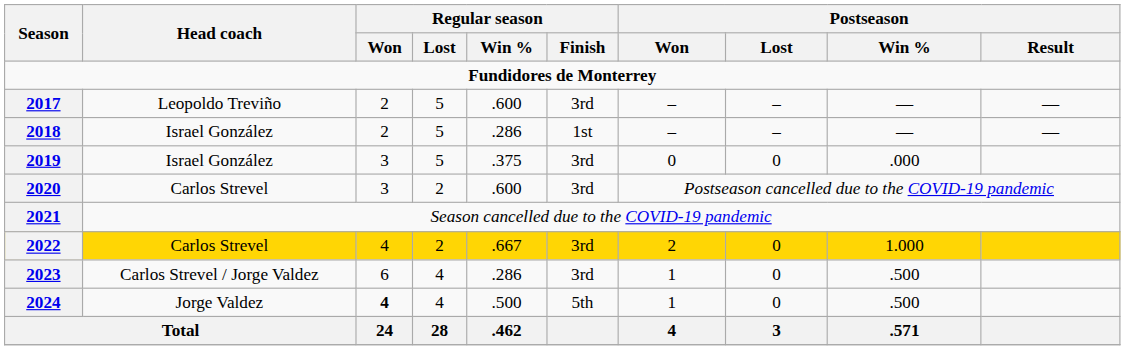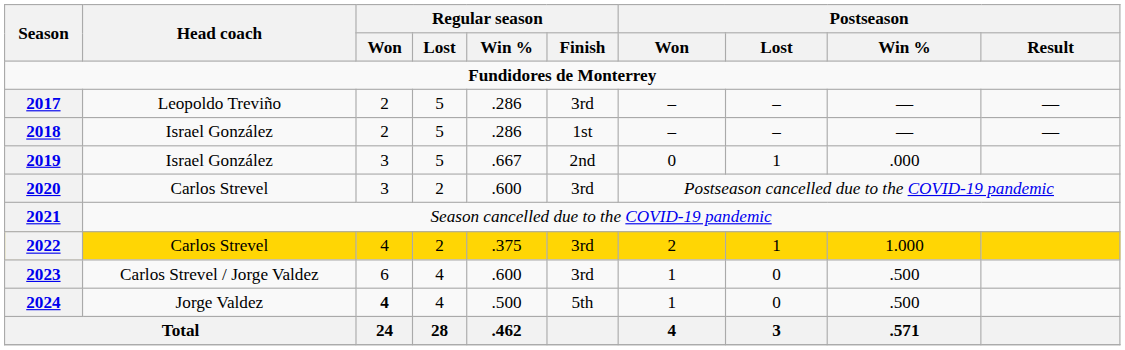(507, 103) .600 -> (507, 103) .286
(507, 160) .375 -> (507, 160) .667
(582, 160) 3rd -> (582, 160) 2nd
(777, 160) 0 -> (777, 160) 1
(507, 245) .667 -> (507, 245) .375
(777, 245) 0 -> (777, 245) 1
(507, 273) .286 -> (507, 273) .600
